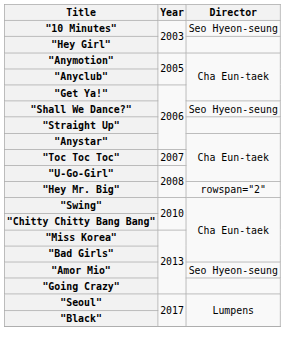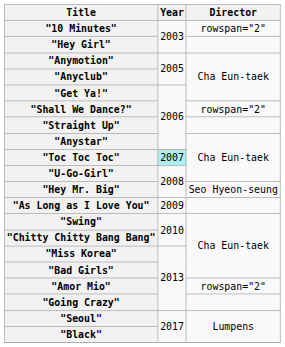(233, 29) Seo Hyeon-seung -> (233, 29) rowspan="2"
(233, 109) Seo Hyeon-seung -> (233, 109) rowspan="2"
(172, 157) no background -> (172, 157) paleturquoise background
(233, 190) rowspan="2" -> (233, 190) Seo Hyeon-seung
+ row: (81, 206)
(233, 270) Seo Hyeon-seung -> (233, 286) rowspan="2"
